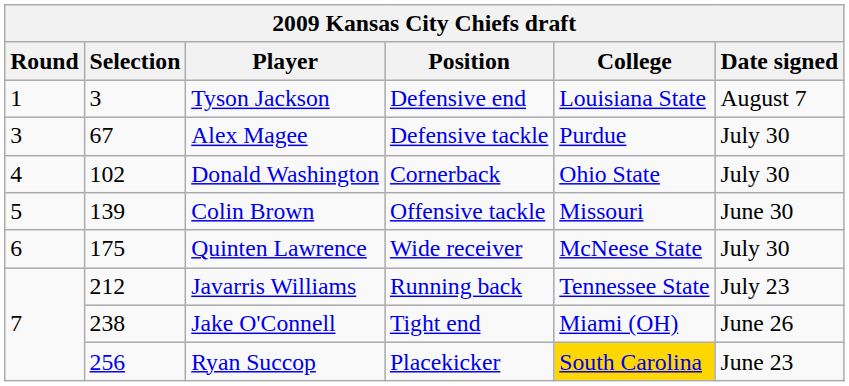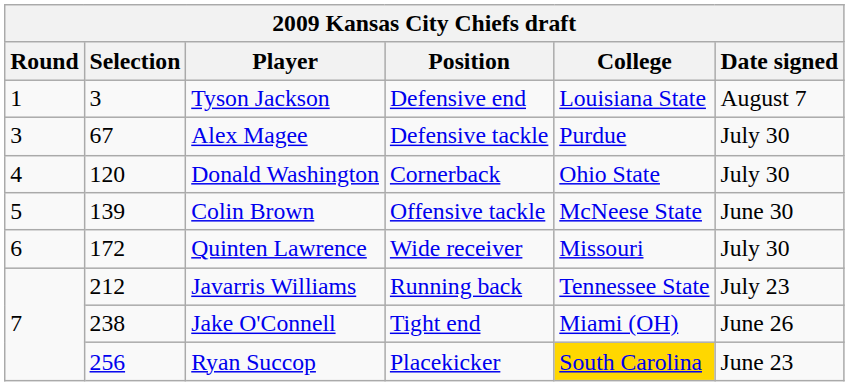(107, 173) 102 -> (107, 173) 120
(601, 211) Missouri -> (631, 211) McNeese State
(107, 248) 175 -> (107, 248) 172
(631, 248) McNeese State -> (601, 248) Missouri
